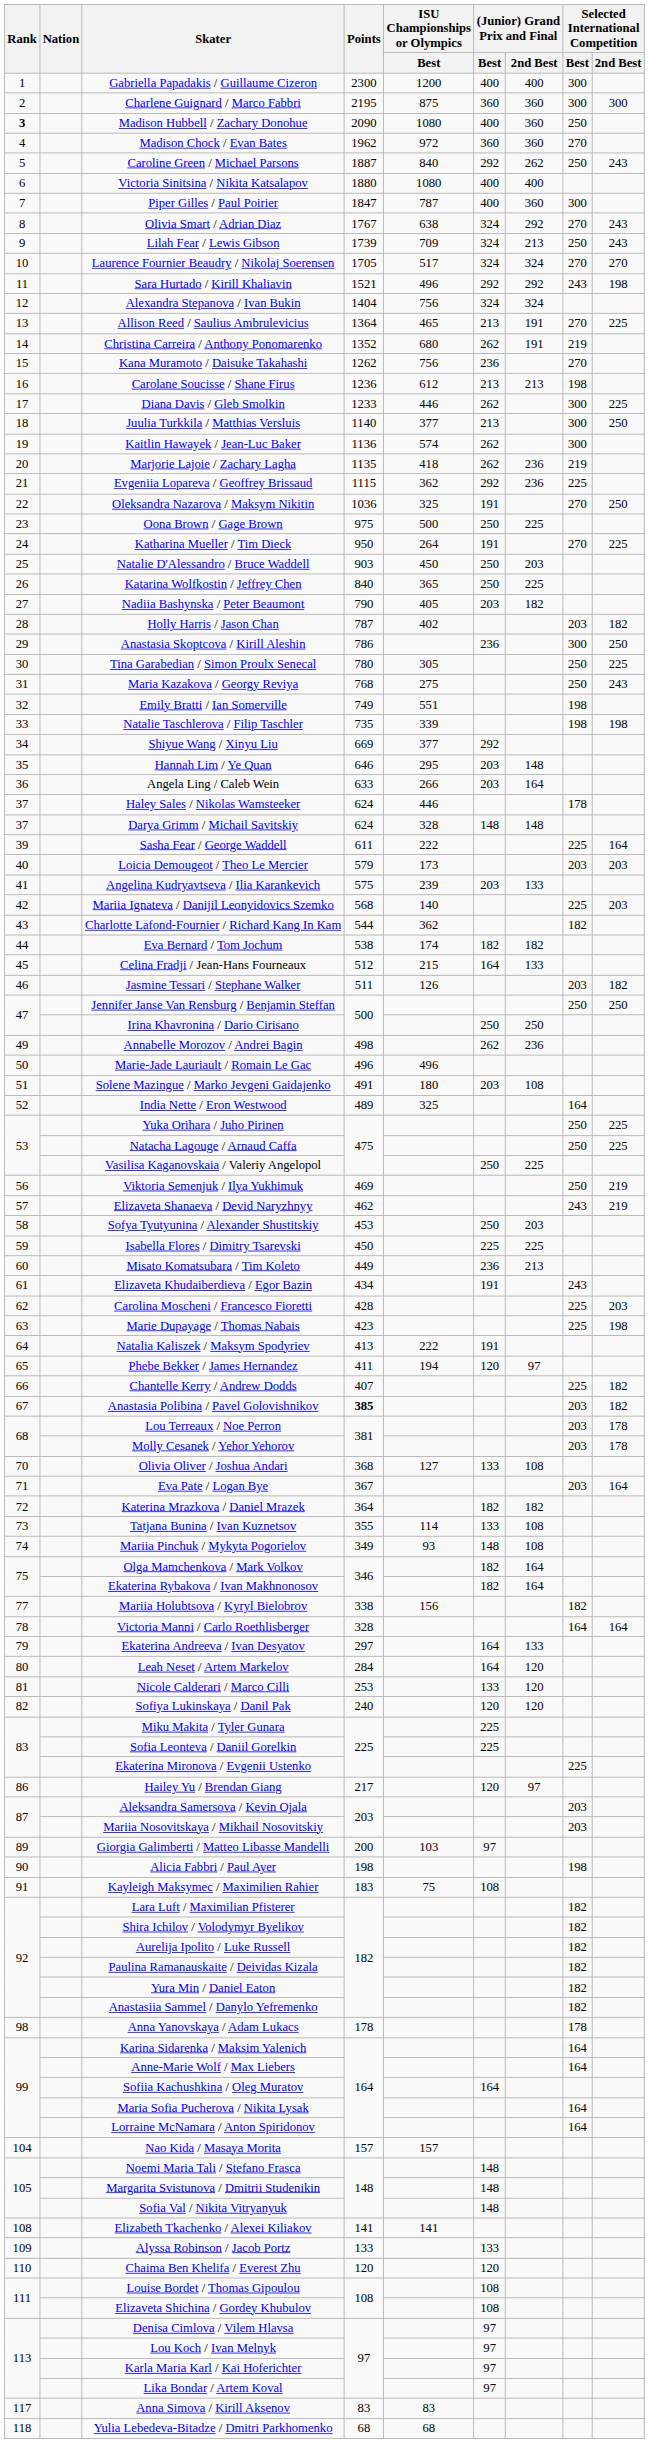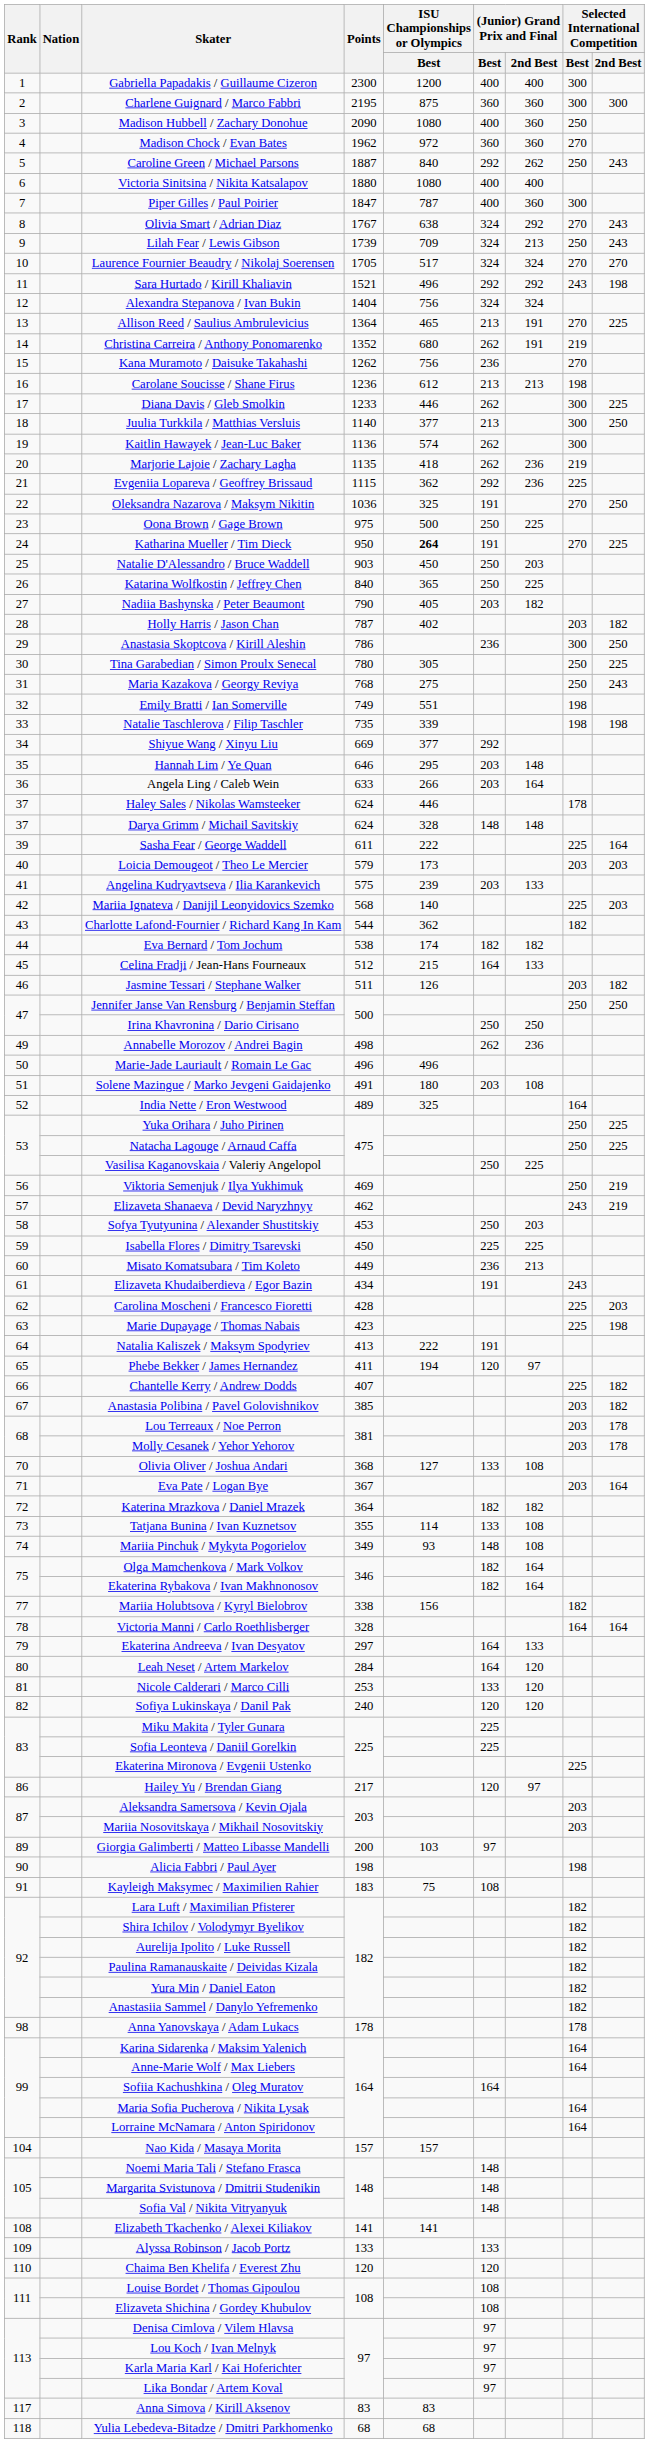(22, 123) bold -> (22, 123) normal
(429, 544) normal -> (429, 544) bold
(364, 1406) bold -> (364, 1406) normal
